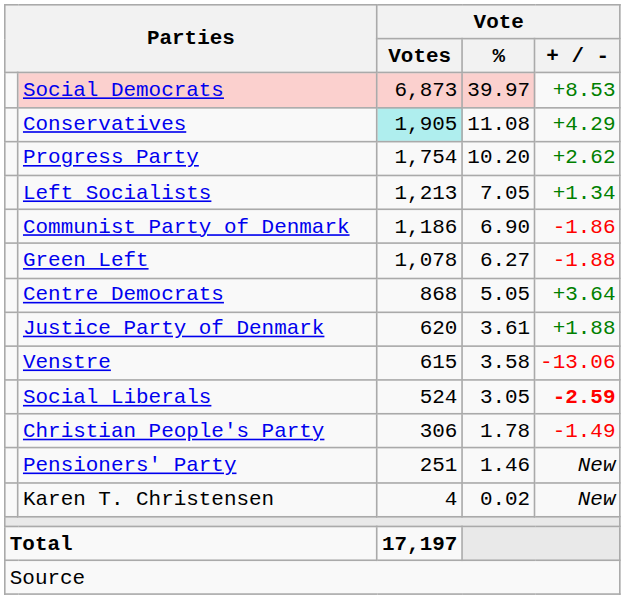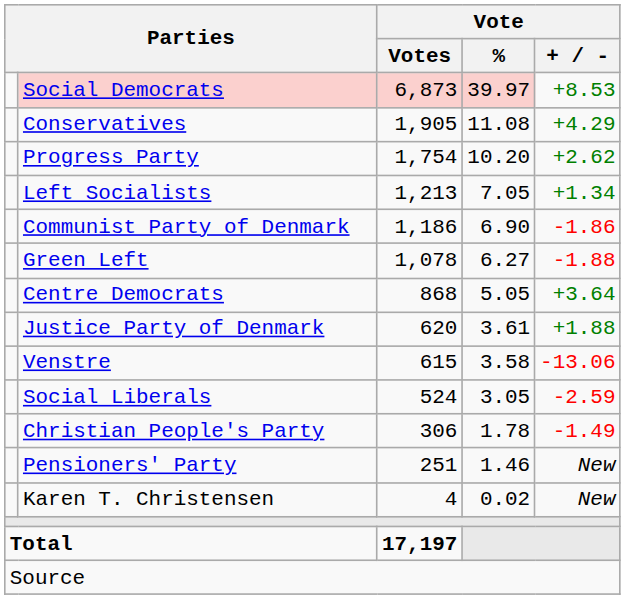(426, 124) paleturquoise background -> (426, 124) no background
(584, 397) bold -> (584, 397) normal
